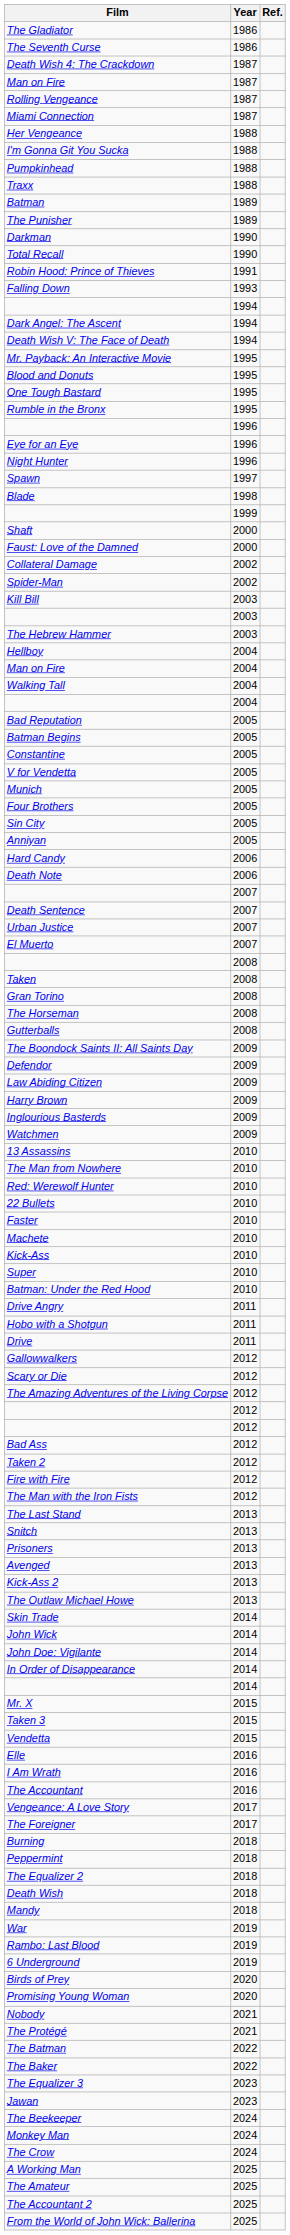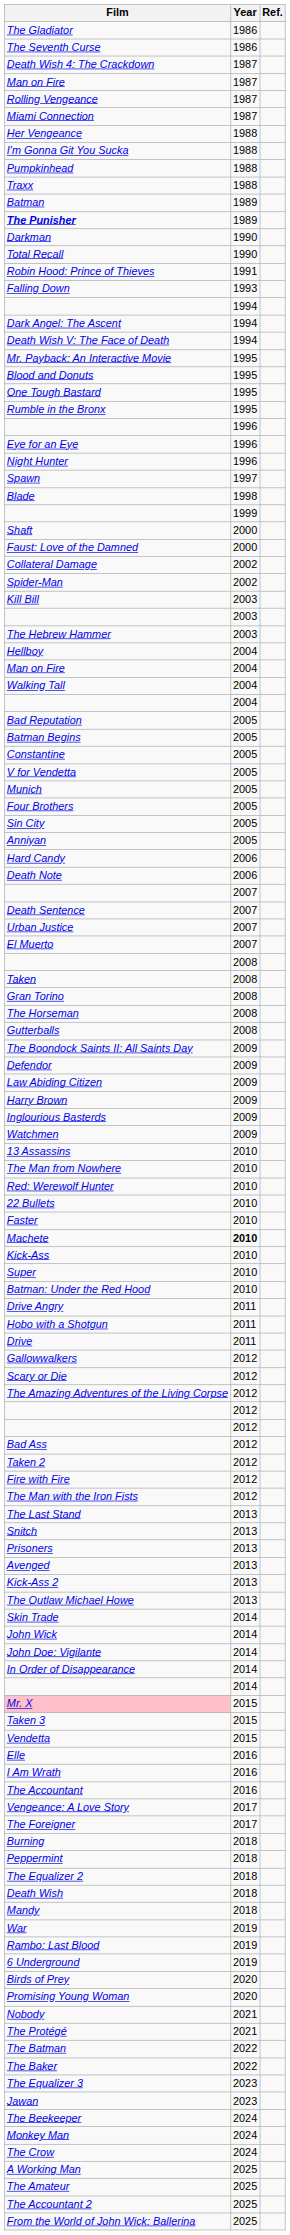(39, 220) normal -> (41, 220) bold
(245, 1238) normal -> (245, 1238) bold
(20, 1704) no background -> (20, 1704) pink background
